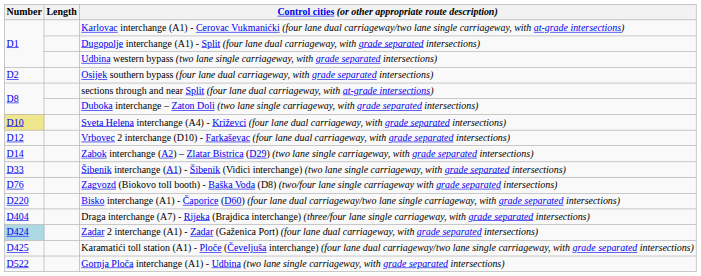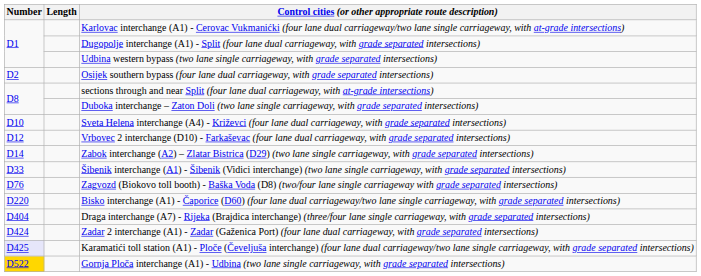(15, 122) khaki background -> (15, 122) no background
(18, 232) lightblue background -> (18, 232) no background
(18, 248) no background -> (18, 248) lavender background
(18, 264) no background -> (18, 264) gold background
